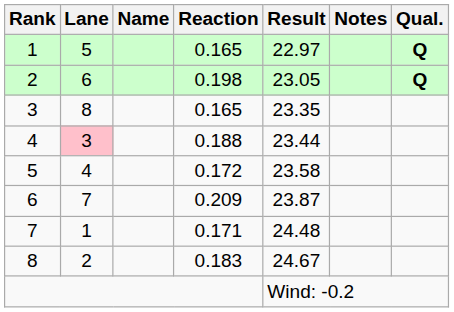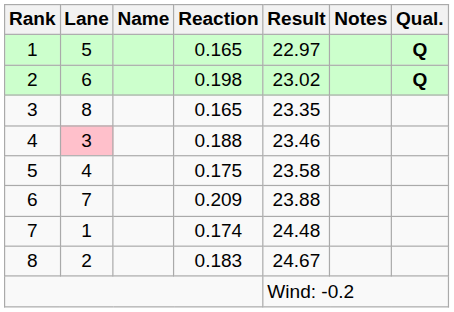(296, 79) 23.05 -> (296, 79) 23.02
(296, 140) 23.44 -> (296, 140) 23.46
(218, 170) 0.172 -> (218, 170) 0.175
(296, 200) 23.87 -> (296, 200) 23.88
(218, 230) 0.171 -> (218, 230) 0.174
